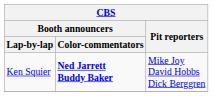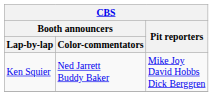(85, 72) bold -> (83, 72) normal
